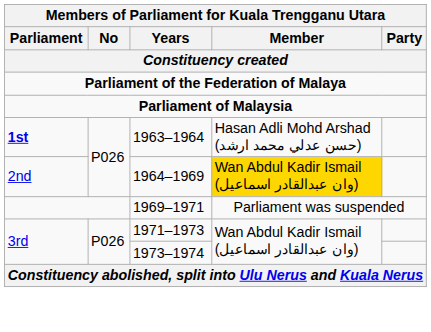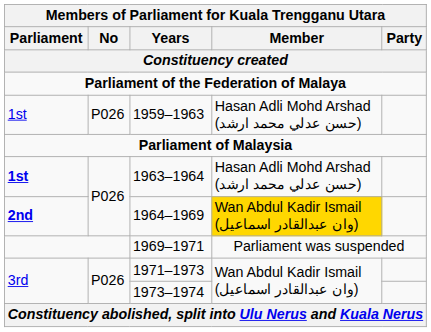+ row: (169, 114)
(20, 176) normal -> (20, 216) bold
